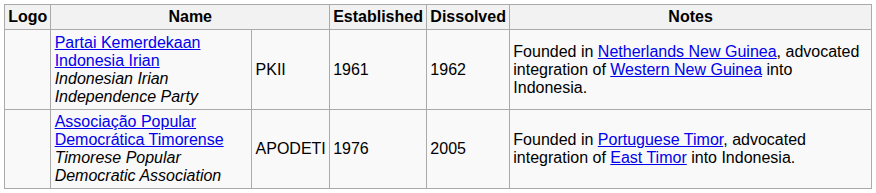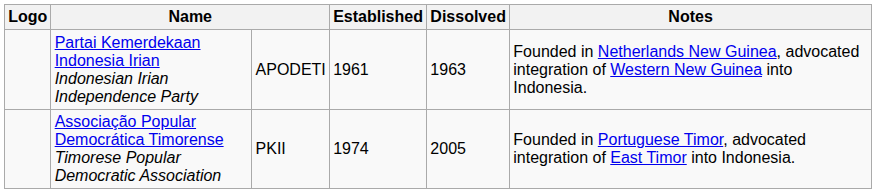(271, 69) PKII -> (291, 69) APODETI
(448, 69) 1962 -> (448, 69) 1963
(291, 148) APODETI -> (271, 148) PKII
(351, 148) 1976 -> (351, 148) 1974
